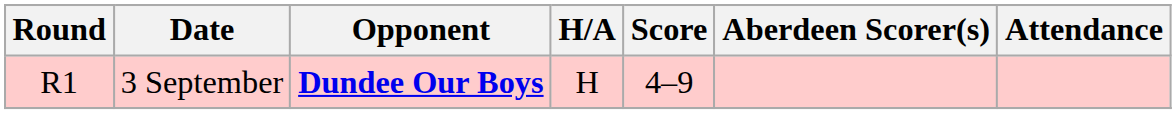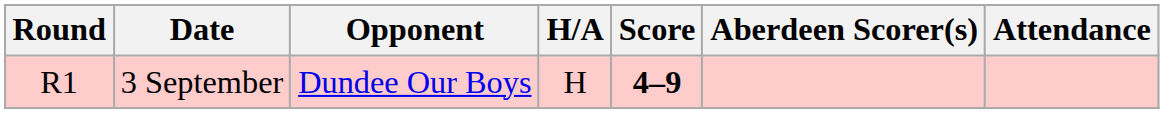(421, 81) bold -> (415, 81) normal
(669, 81) normal -> (657, 81) bold
